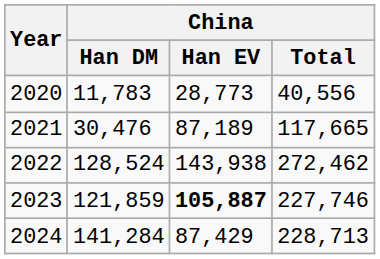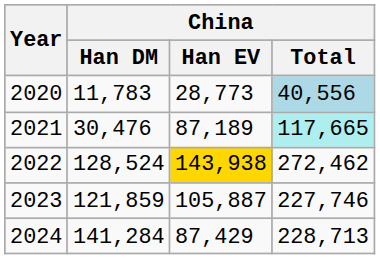(316, 94) no background -> (316, 94) lightblue background
(323, 129) no background -> (323, 129) paleturquoise background
(221, 165) no background -> (221, 165) gold background
(221, 201) bold -> (221, 201) normal
